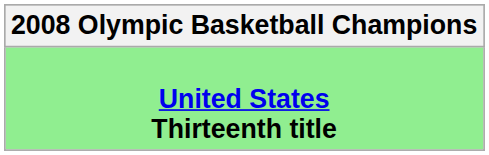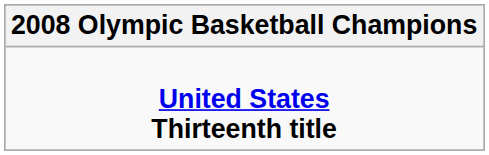(244, 113) lightgreen background -> (244, 113) no background
